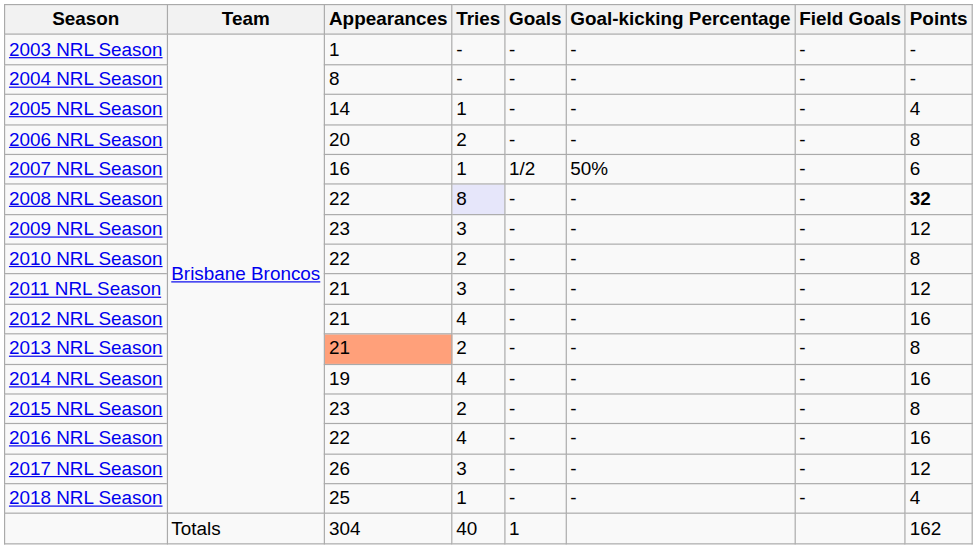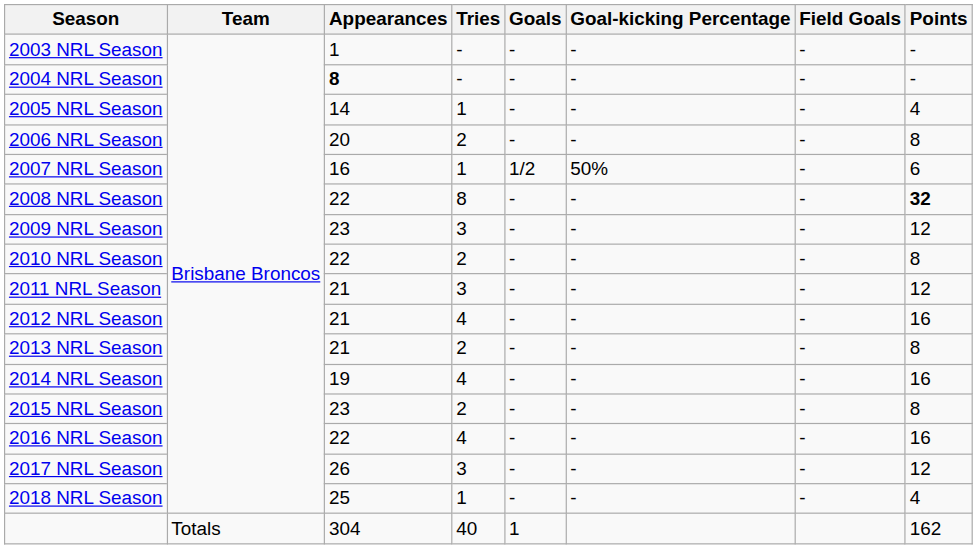(334, 79) normal -> (334, 79) bold
(462, 199) lavender background -> (462, 199) no background
(339, 348) lightsalmon background -> (339, 348) no background
